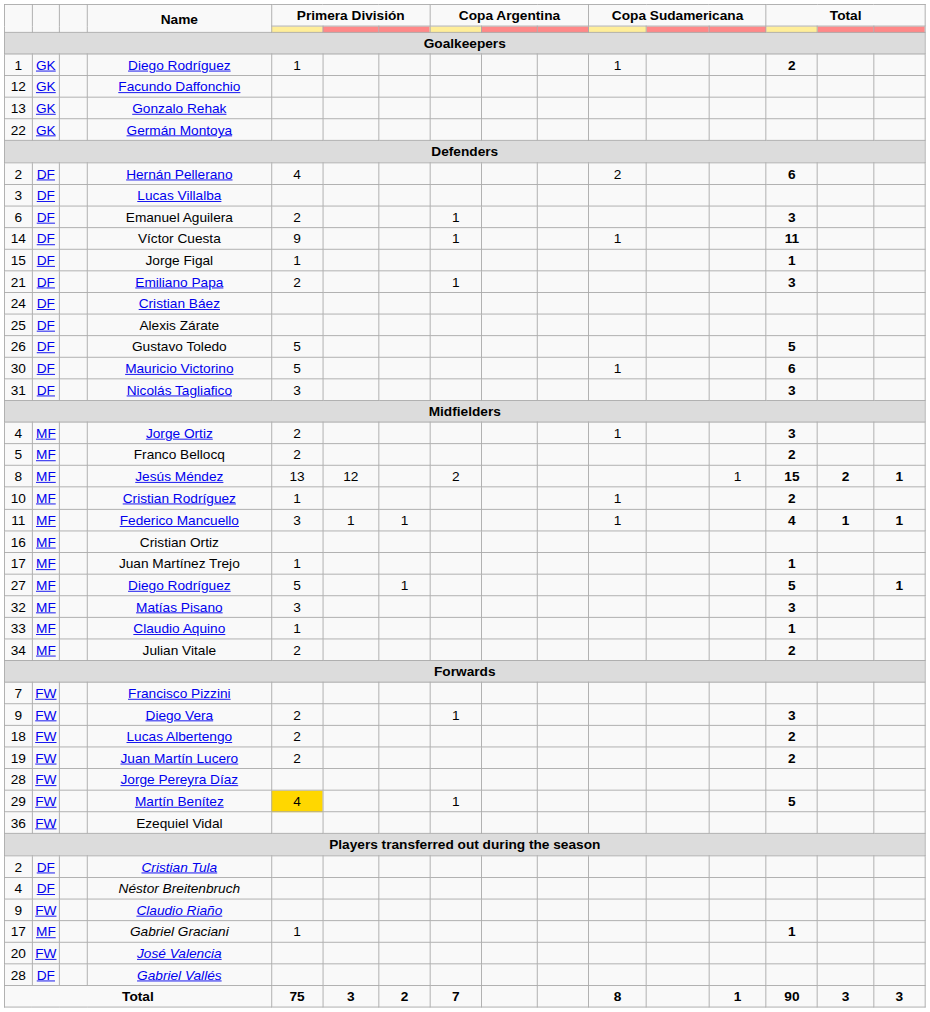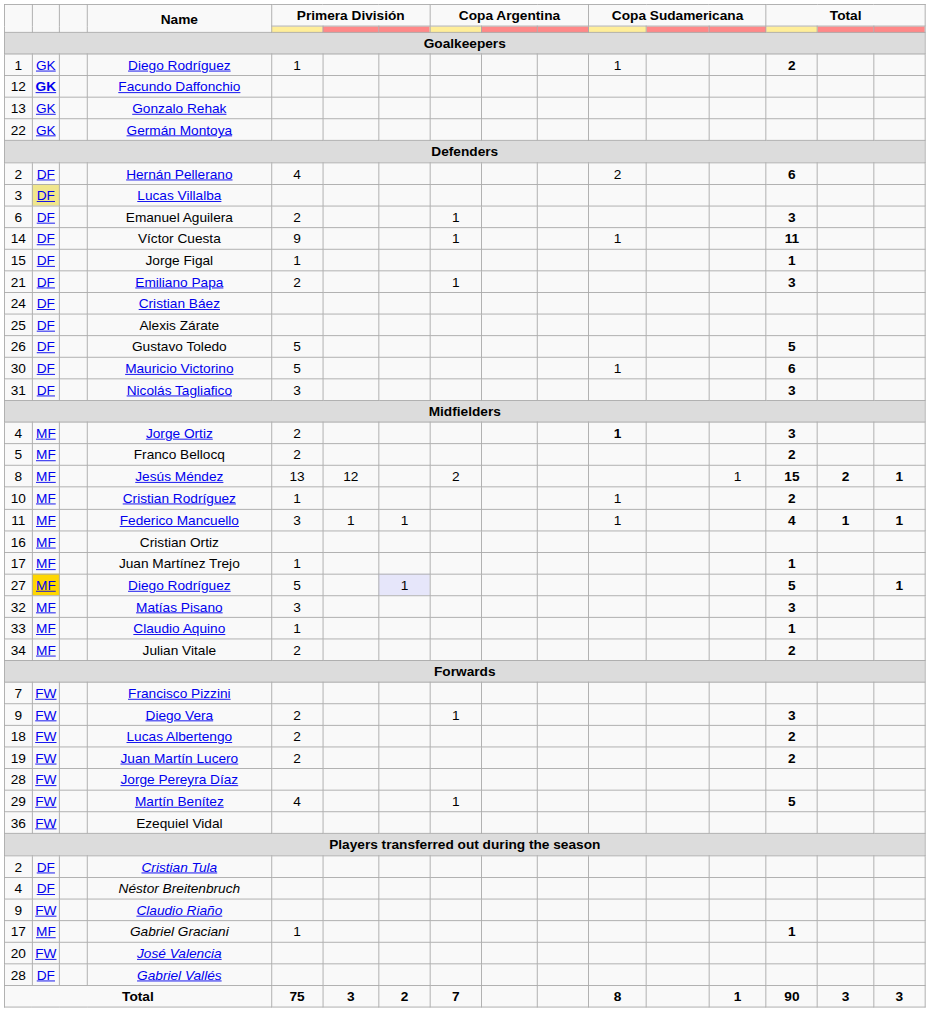(46, 87) normal -> (46, 87) bold
(46, 195) no background -> (46, 195) khaki background
(617, 433) normal -> (617, 433) bold
(46, 585) no background -> (46, 585) gold background
(404, 585) no background -> (404, 585) lavender background
(297, 801) gold background -> (297, 801) no background
